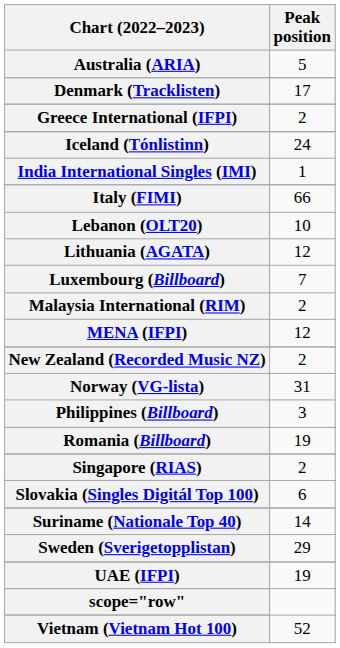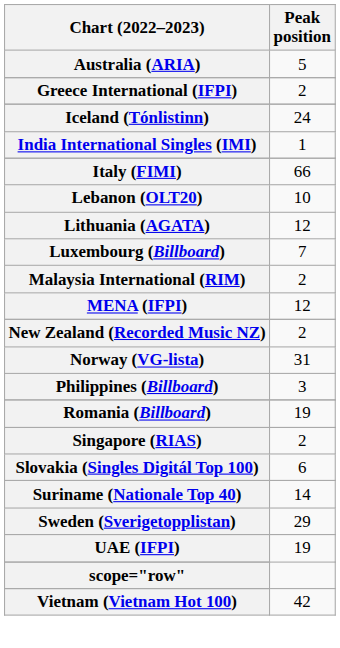- row: (137, 90)
(302, 628) 52 -> (302, 601) 42
